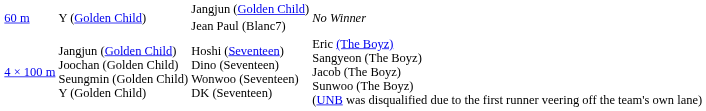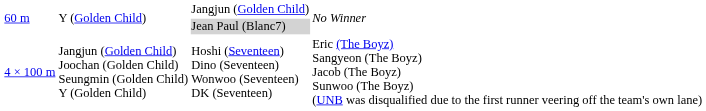(238, 26) no background -> (238, 26) lightgrey background
